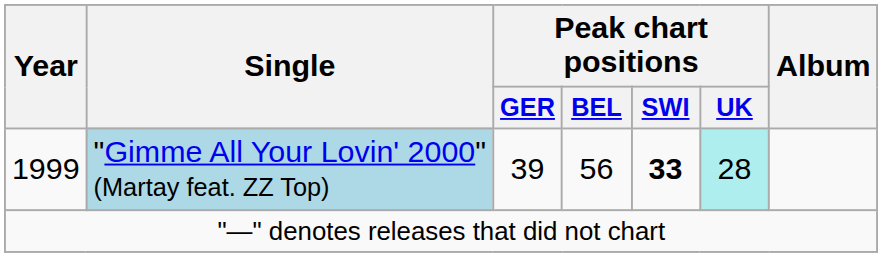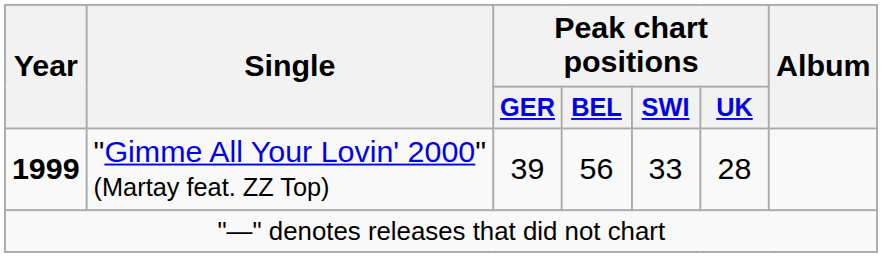(46, 168) normal -> (46, 168) bold
(290, 168) lightblue background -> (290, 168) no background
(666, 168) bold -> (666, 168) normal
(735, 168) paleturquoise background -> (735, 168) no background
